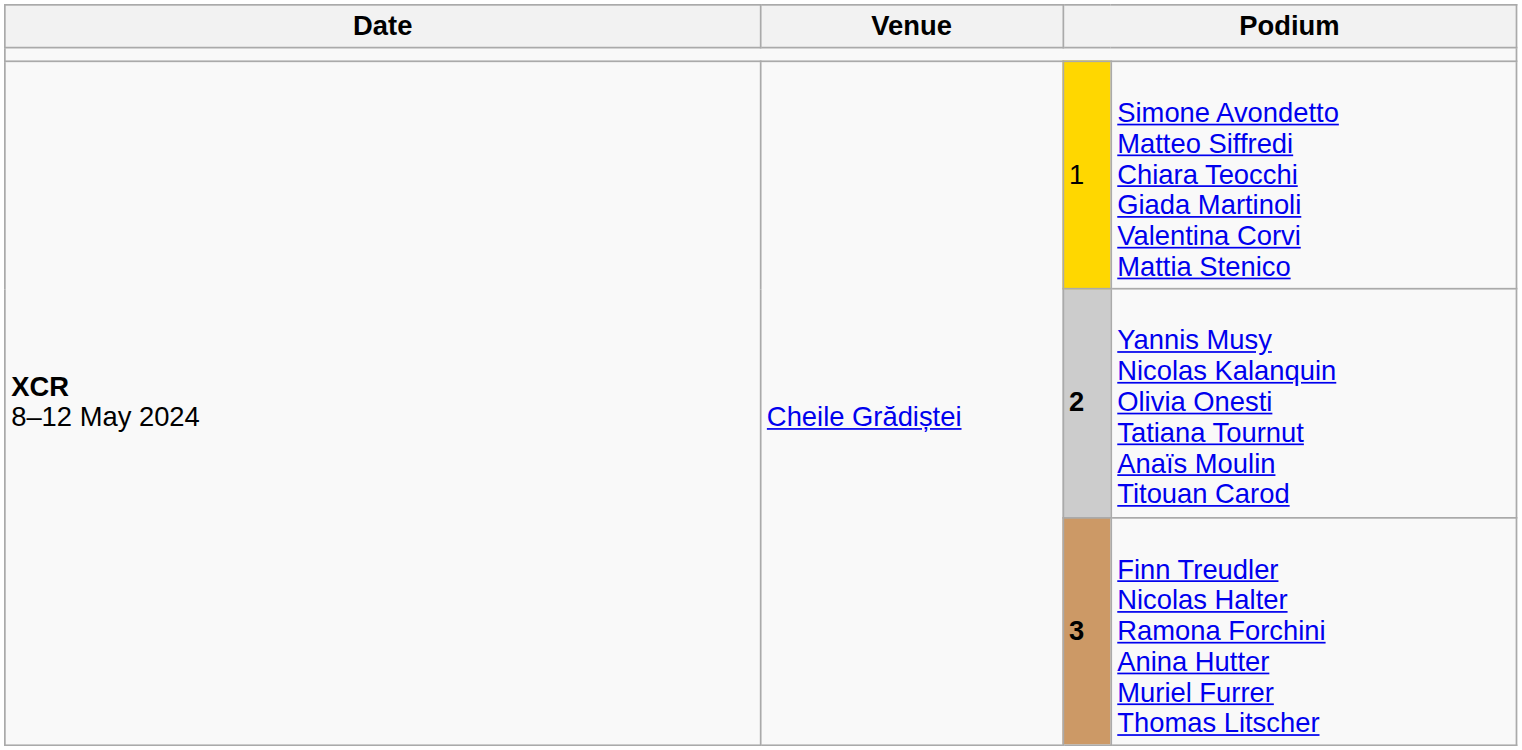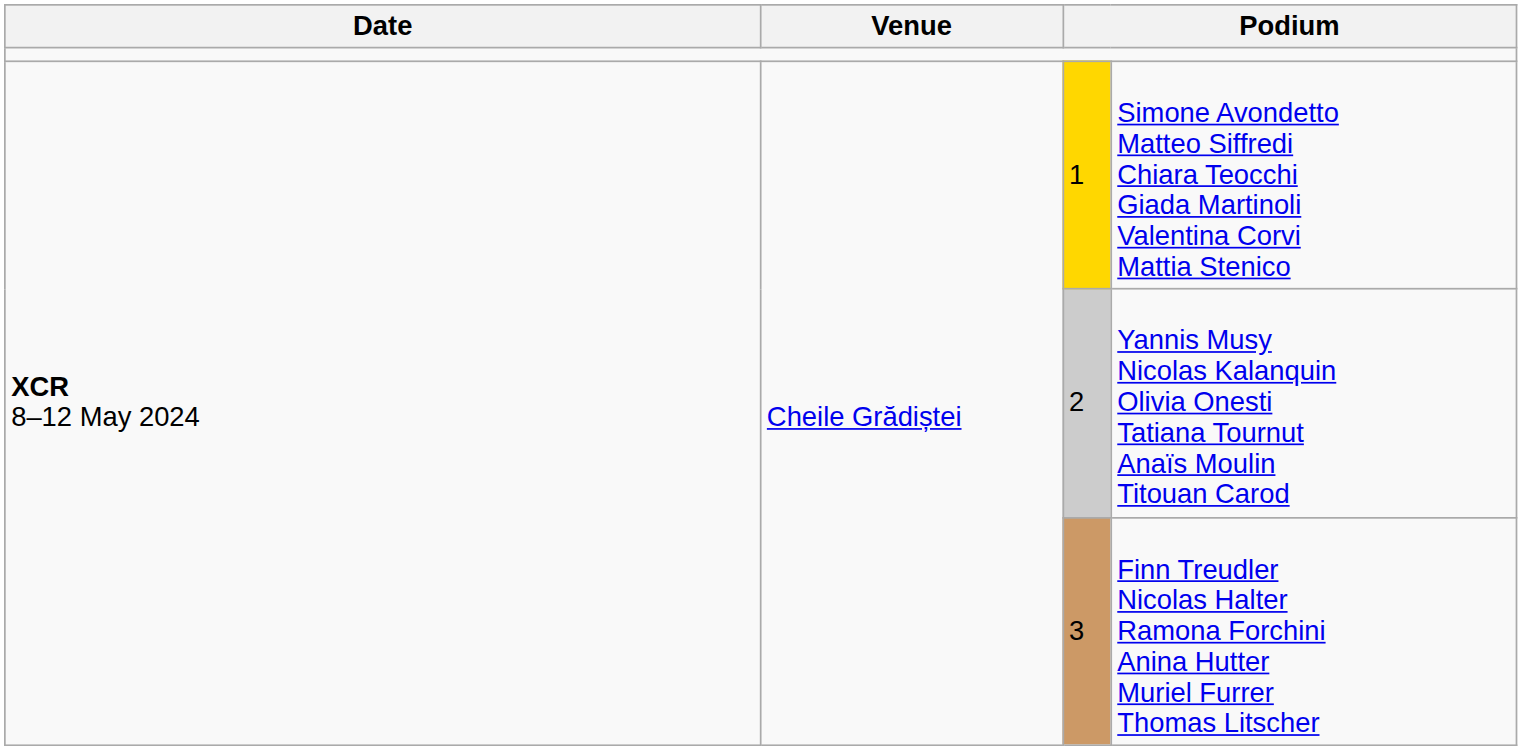(1077, 402) bold -> (1077, 402) normal
(1077, 630) bold -> (1077, 630) normal
